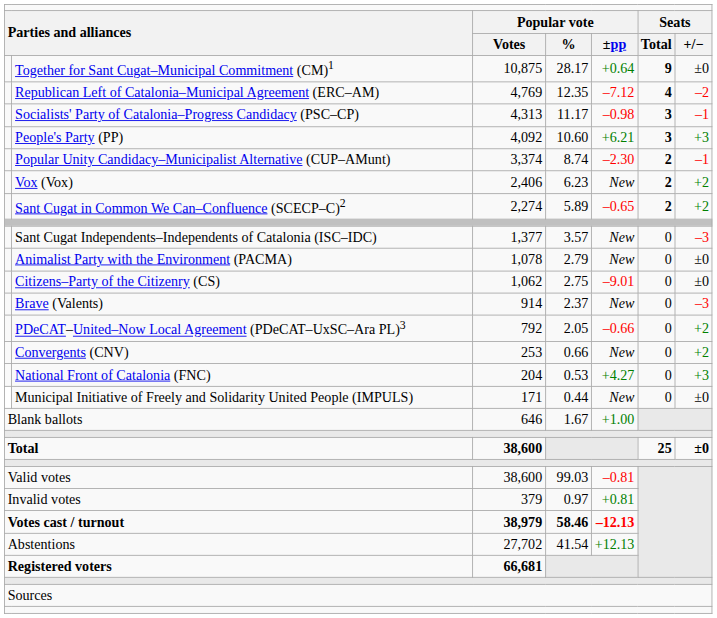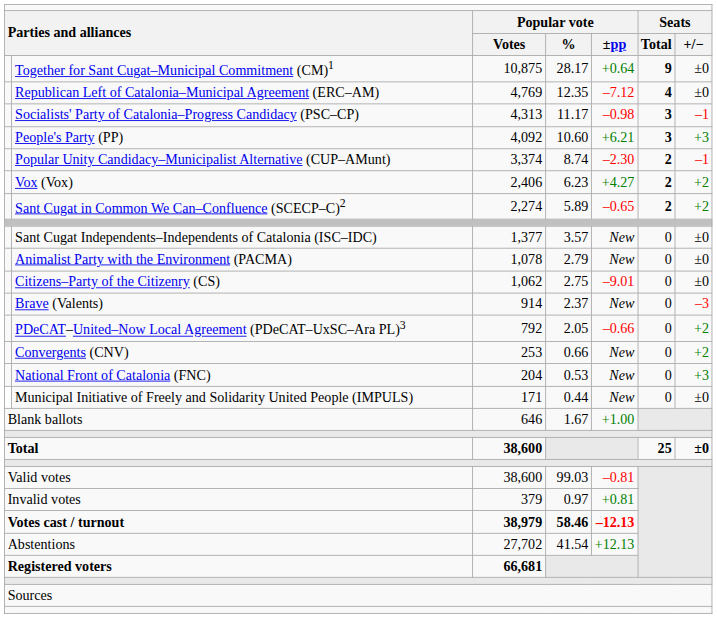(702, 92) –2 -> (702, 92) ±0
(622, 182) New -> (618, 182) +4.27
(702, 237) –3 -> (702, 237) ±0
(618, 375) +4.27 -> (622, 375) New
